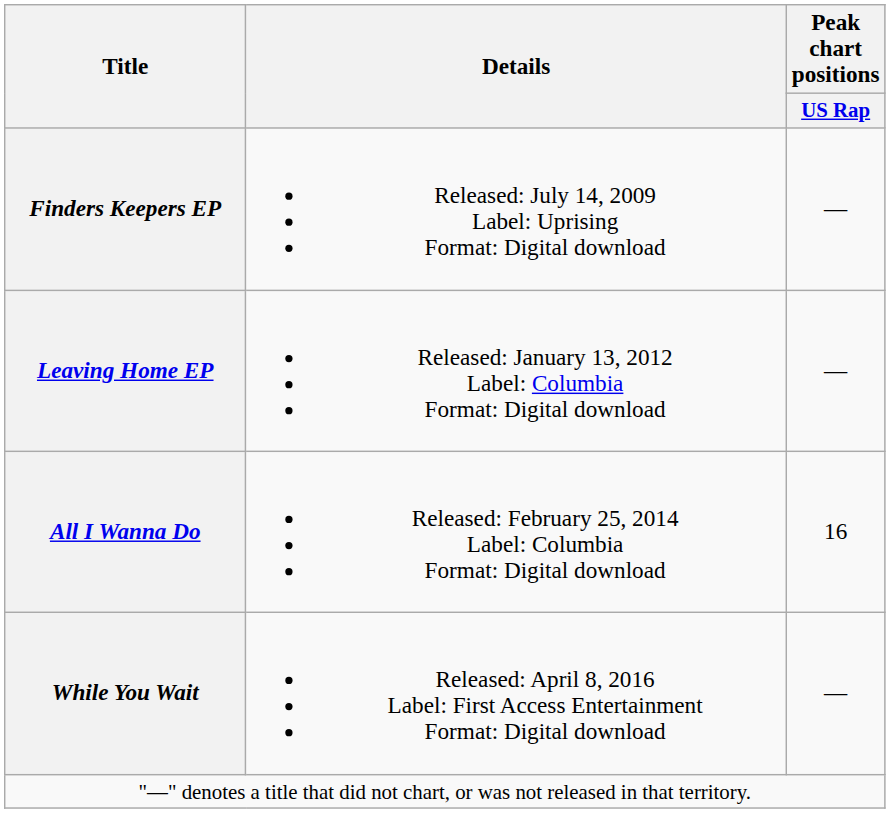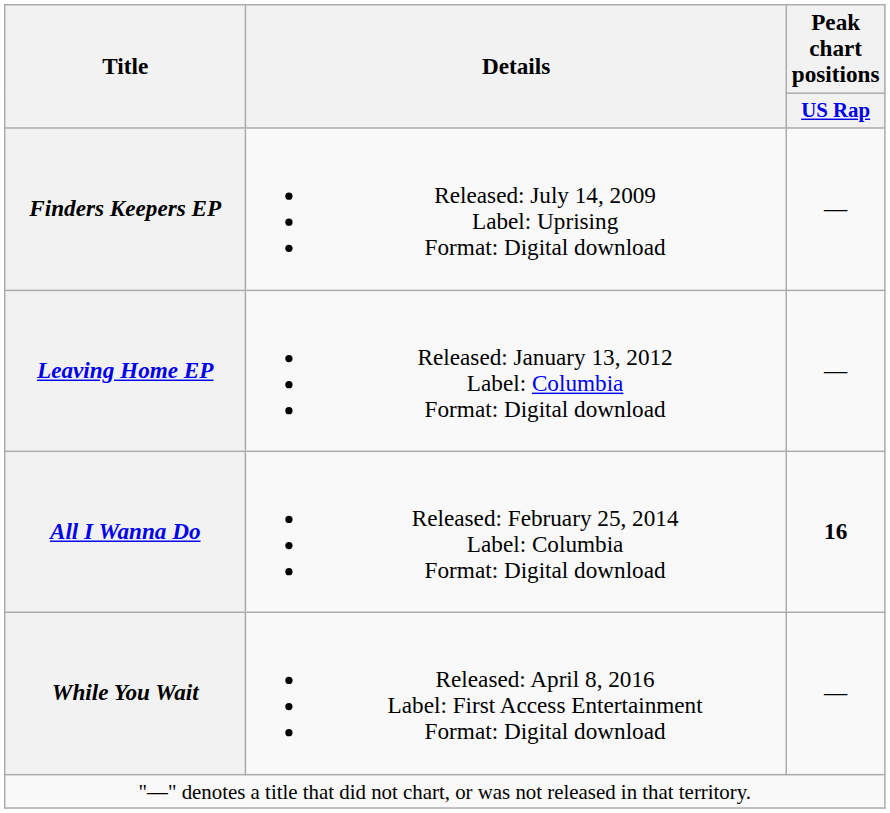(836, 531) normal -> (836, 531) bold
